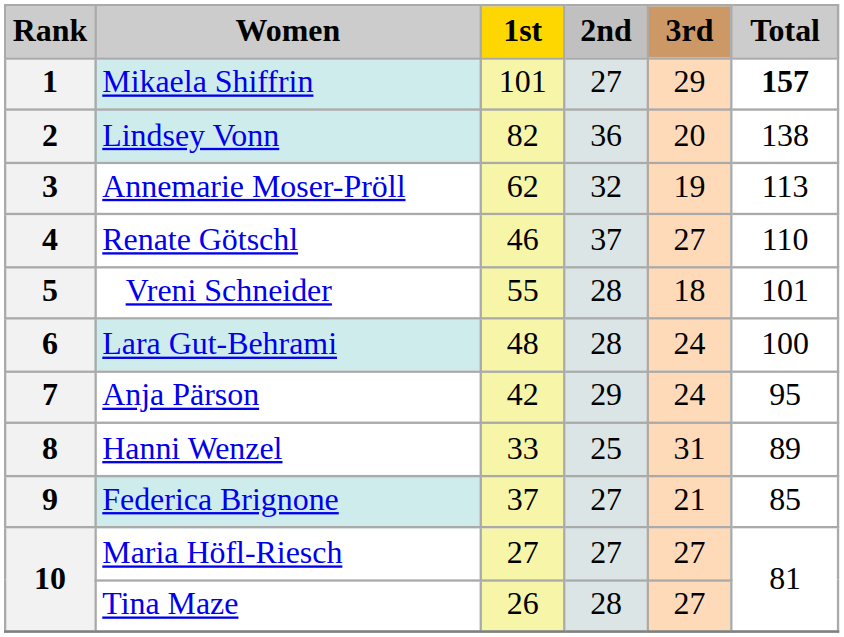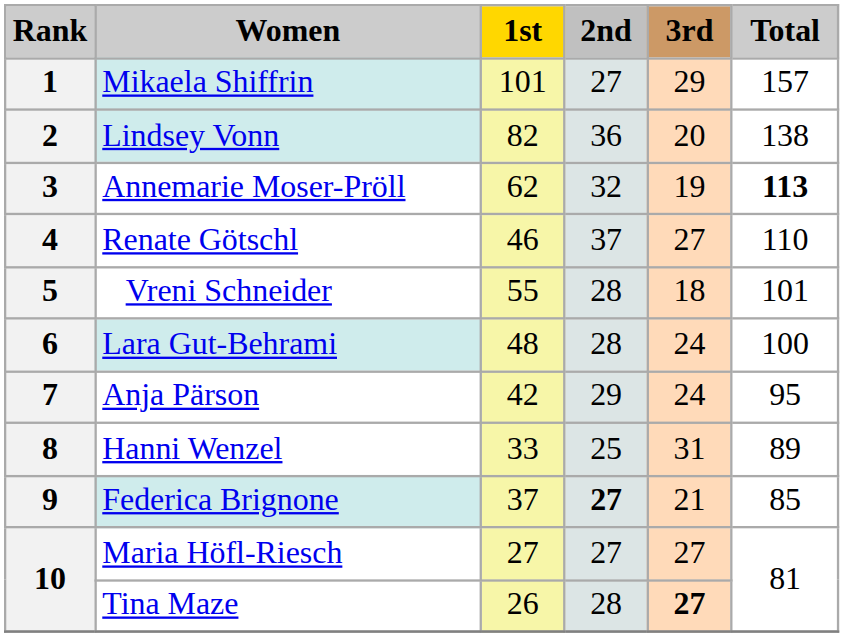(785, 82) bold -> (785, 82) normal
(785, 186) normal -> (785, 186) bold
(606, 500) normal -> (606, 500) bold
(689, 604) normal -> (689, 604) bold
